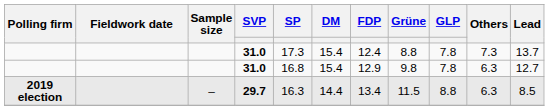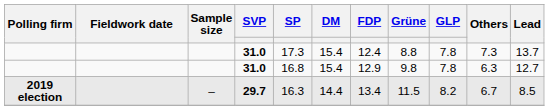(448, 91) 8.8 -> (448, 91) 8.2
(489, 91) 6.3 -> (489, 91) 6.7
